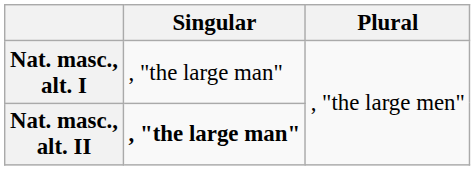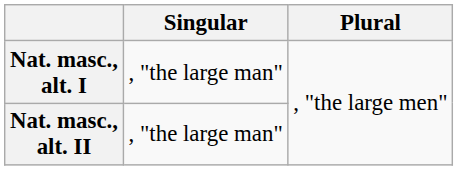(214, 133) bold -> (206, 133) normal
